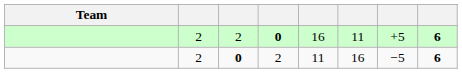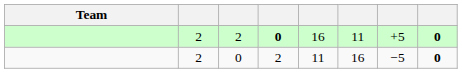(437, 36) 6 -> (437, 36) 0
(238, 57) bold -> (238, 57) normal
(437, 57) 6 -> (437, 57) 0
